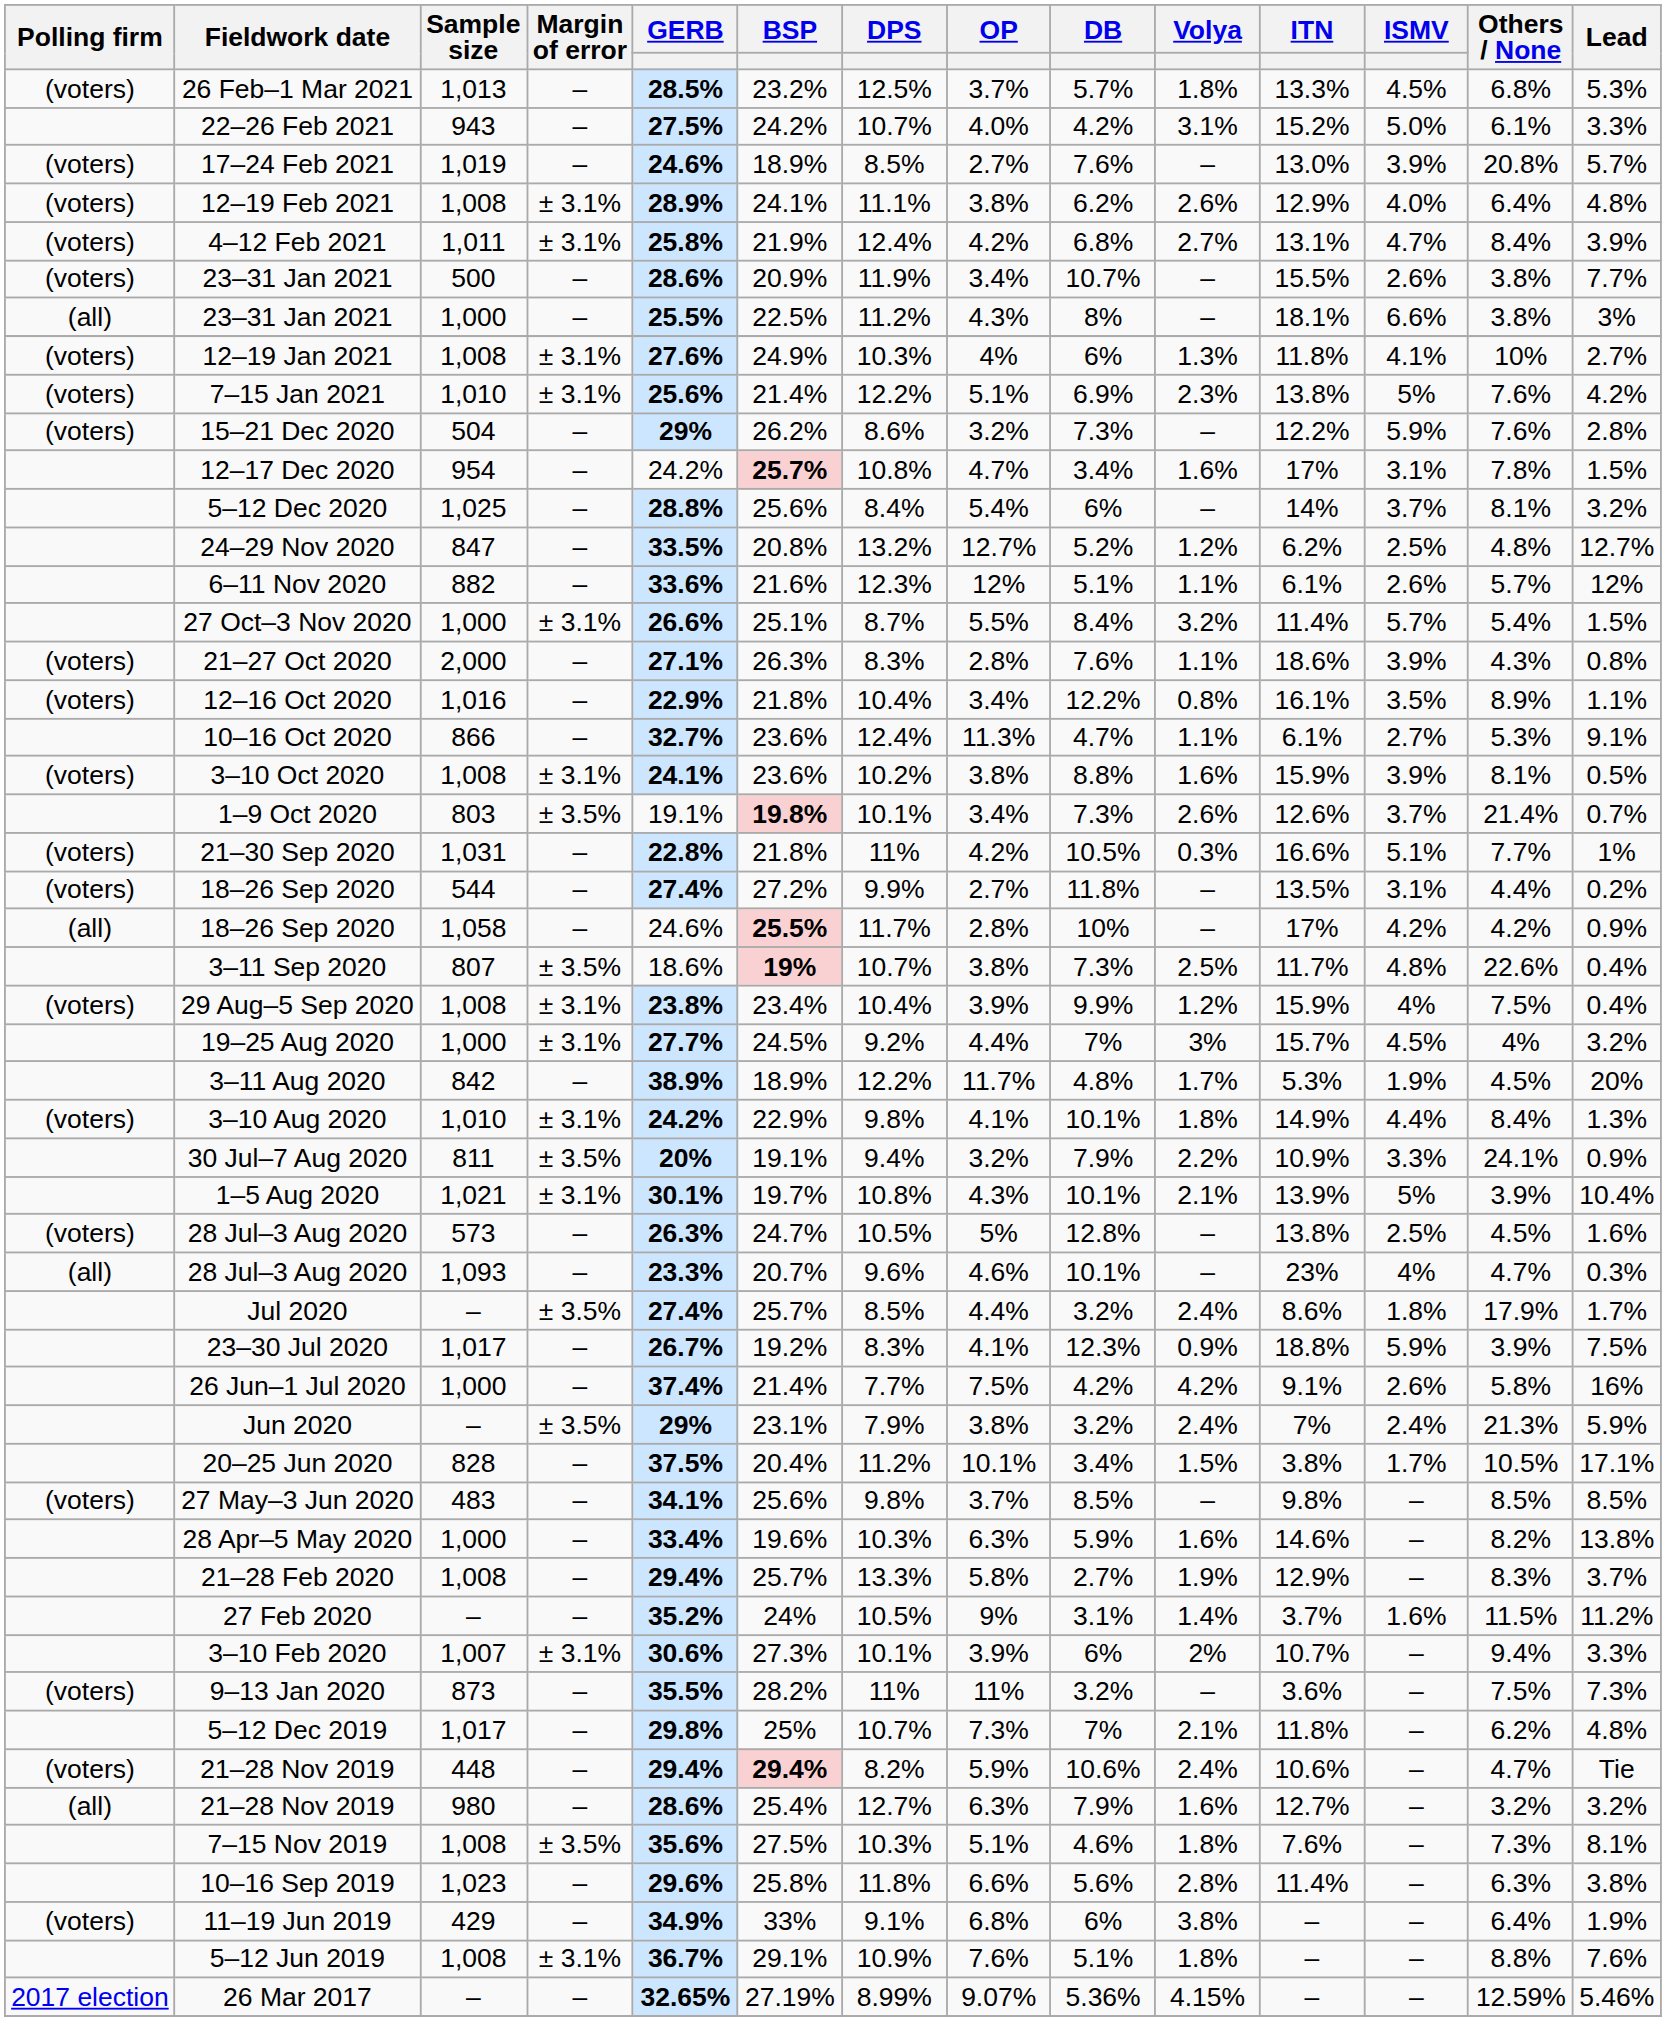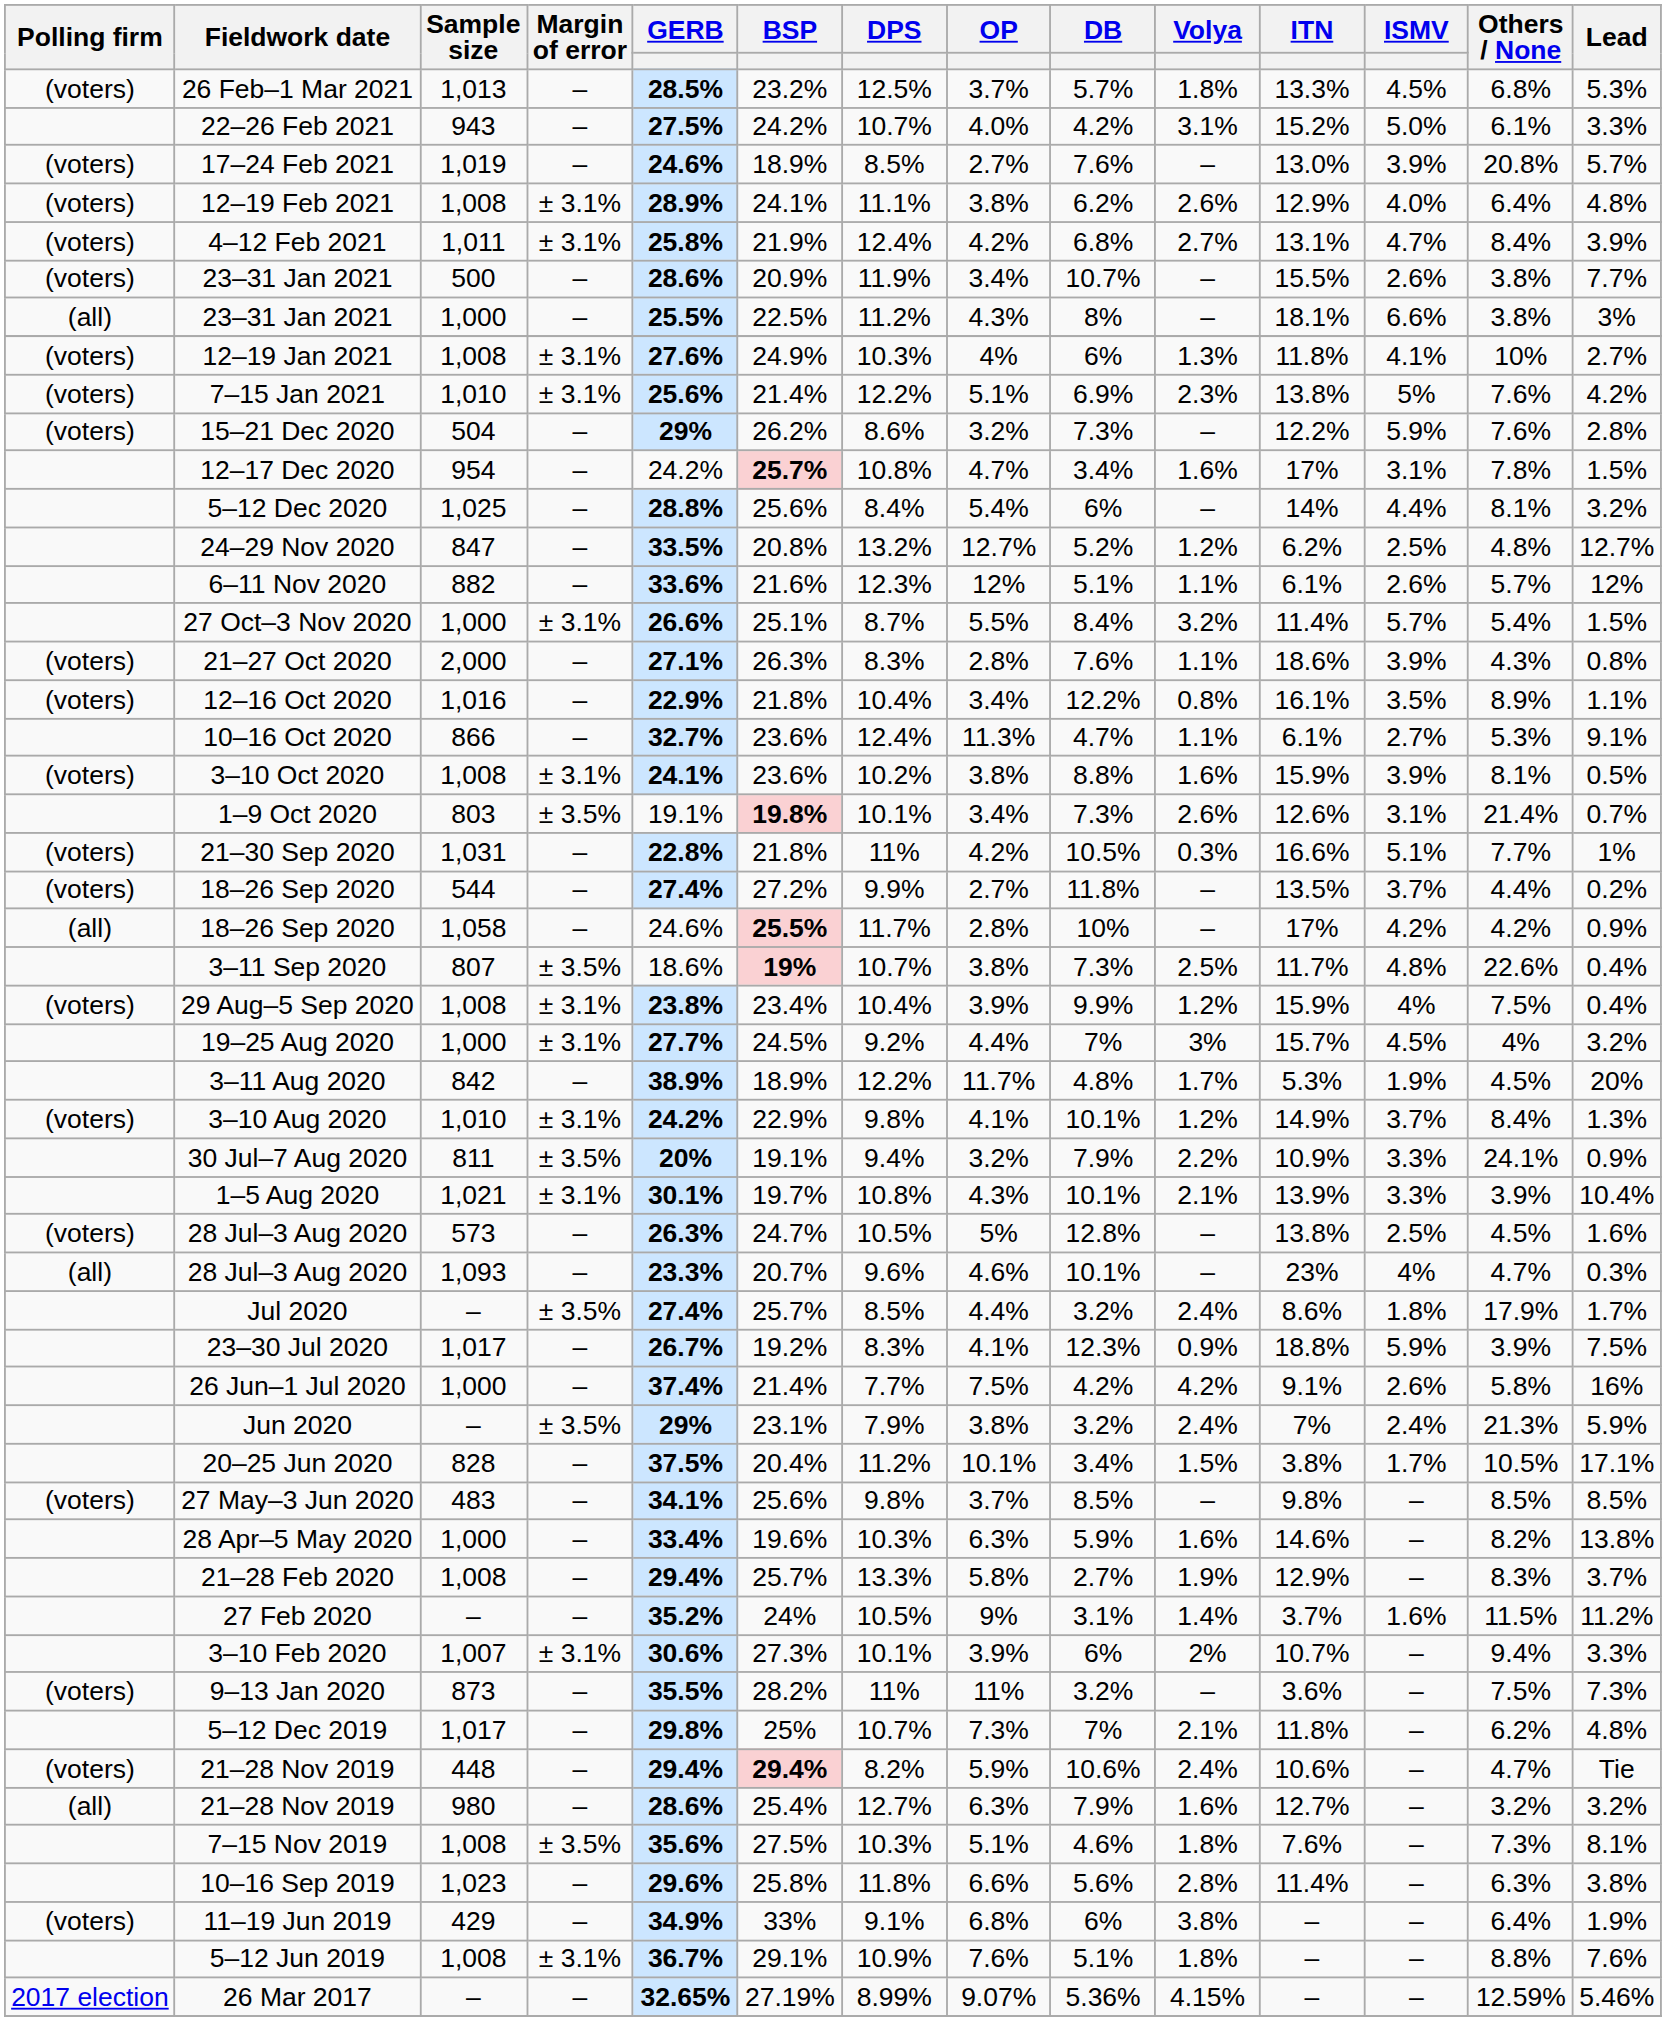(1416, 508) 3.7% -> (1416, 508) 4.4%
(1416, 814) 3.7% -> (1416, 814) 3.1%
(1416, 890) 3.1% -> (1416, 890) 3.7%
(1208, 1119) 1.8% -> (1208, 1119) 1.2%
(1416, 1119) 4.4% -> (1416, 1119) 3.7%
(1416, 1196) 5% -> (1416, 1196) 3.3%
